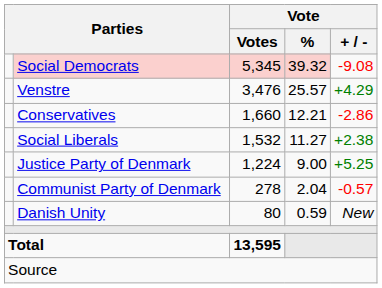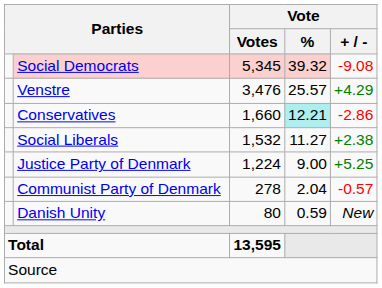(308, 115) no background -> (308, 115) paleturquoise background
